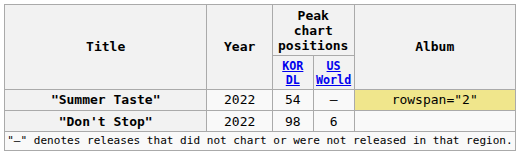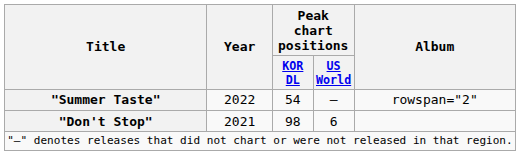(435, 100) khaki background -> (435, 100) no background
(240, 121) 2022 -> (240, 121) 2021
